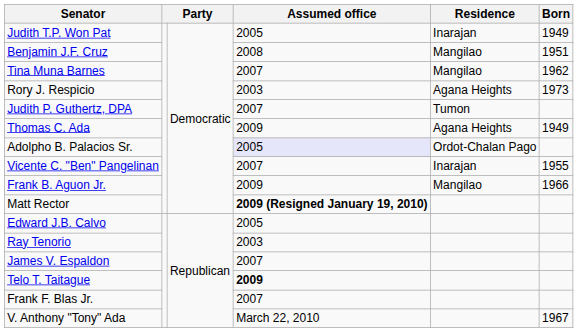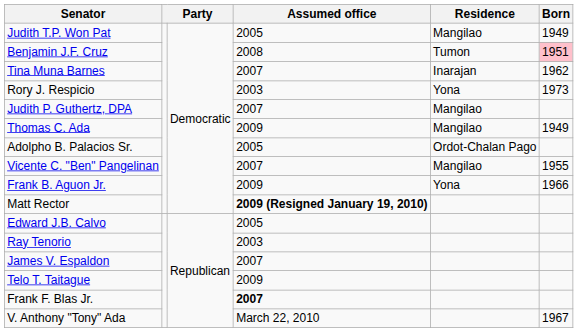(455, 33) Inarajan -> (457, 33) Mangilao
(457, 52) Mangilao -> (452, 52) Tumon
(555, 52) no background -> (555, 52) pink background
(457, 71) Mangilao -> (455, 71) Inarajan
(472, 90) Agana Heights -> (447, 90) Yona
(452, 109) Tumon -> (457, 109) Mangilao
(472, 128) Agana Heights -> (457, 128) Mangilao
(249, 147) lavender background -> (249, 147) no background
(455, 166) Inarajan -> (457, 166) Mangilao
(457, 185) Mangilao -> (447, 185) Yona
(249, 280) bold -> (249, 280) normal
(249, 299) normal -> (249, 299) bold
